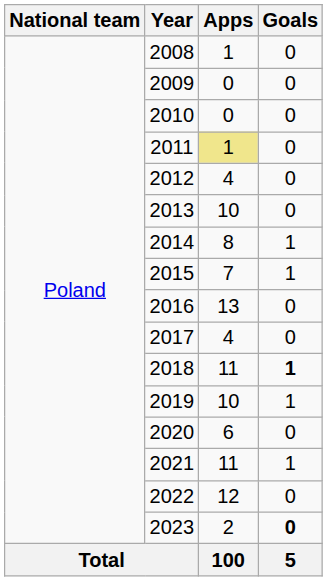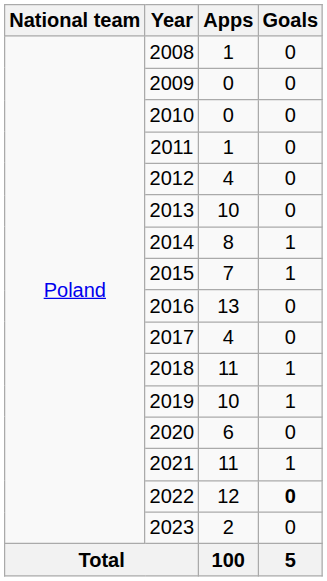(228, 147) khaki background -> (228, 147) no background
(290, 369) bold -> (290, 369) normal
(290, 496) normal -> (290, 496) bold
(290, 527) bold -> (290, 527) normal
